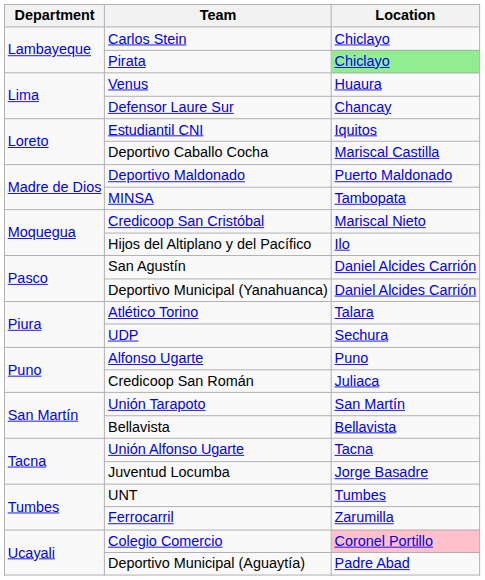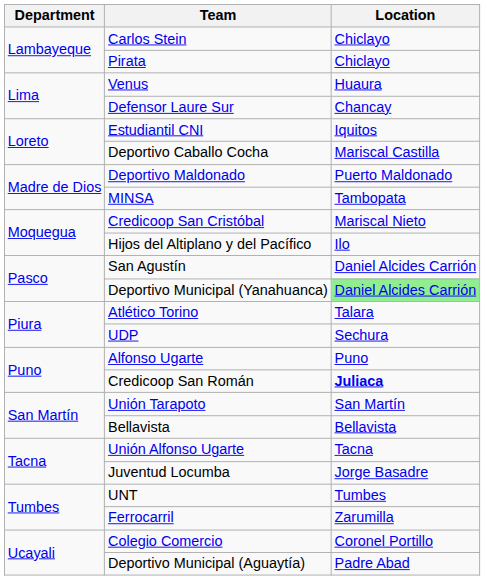(362, 61) lightgreen background -> (362, 61) no background
(405, 289) no background -> (405, 289) lightgreen background
(357, 381) normal -> (359, 381) bold
(384, 541) pink background -> (384, 541) no background
